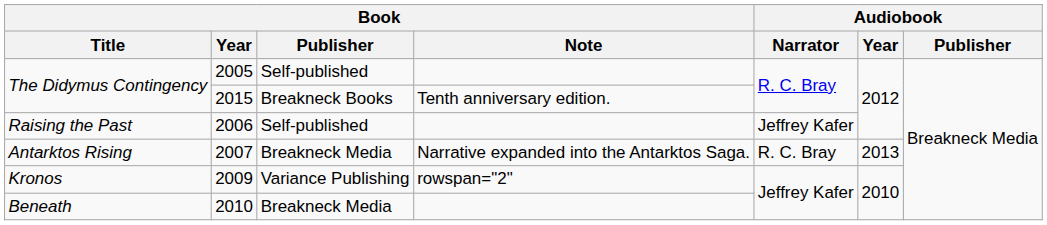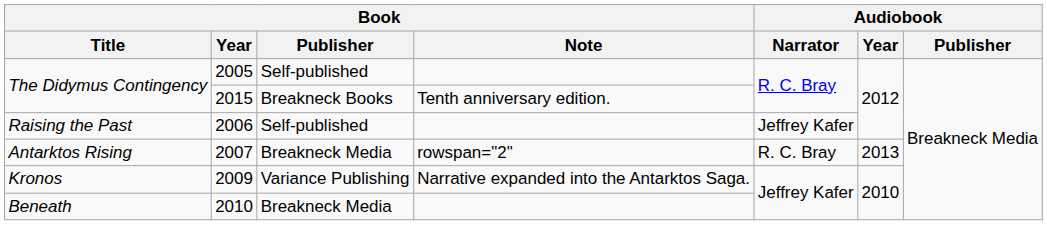(584, 152) Narrative expanded into the Antarktos Saga. -> (465, 152) rowspan="2"
(465, 179) rowspan="2" -> (584, 179) Narrative expanded into the Antarktos Saga.
